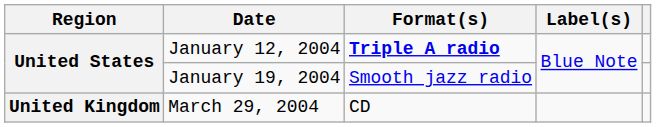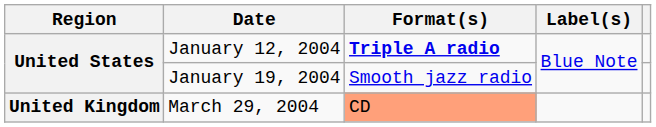(360, 107) no background -> (360, 107) lightsalmon background
